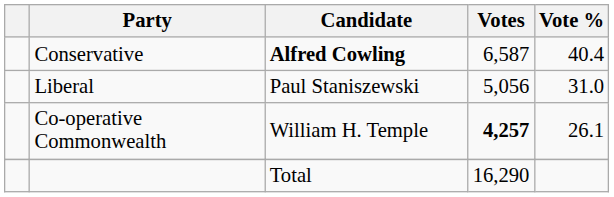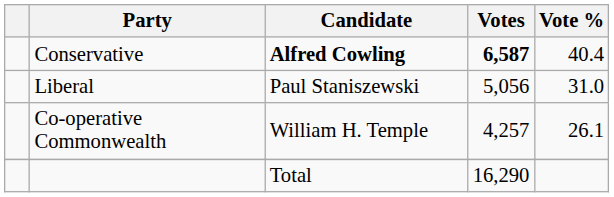(506, 53) normal -> (506, 53) bold
(506, 130) bold -> (506, 130) normal
